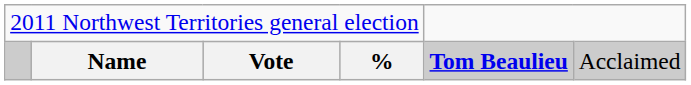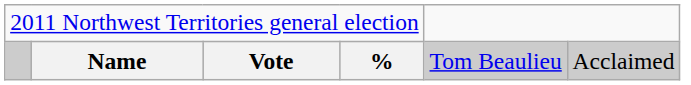(499, 60) bold -> (496, 60) normal
